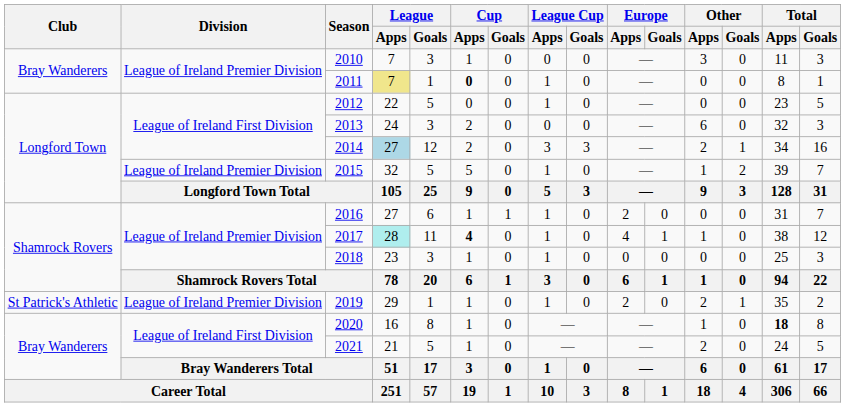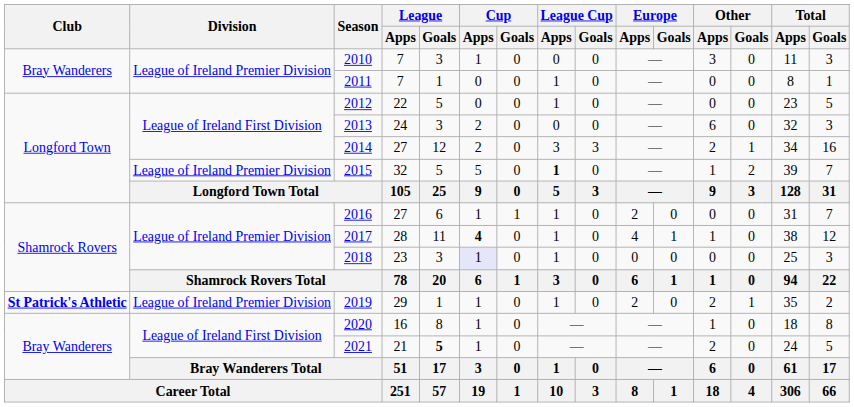(391, 81) khaki background -> (400, 81) no background
(469, 81) bold -> (478, 81) normal
(391, 147) lightblue background -> (400, 147) no background
(547, 170) normal -> (556, 170) bold
(391, 236) paleturquoise background -> (400, 236) no background
(469, 258) no background -> (478, 258) lavender background
(63, 302) normal -> (67, 302) bold
(781, 324) bold -> (790, 324) normal
(430, 346) normal -> (439, 346) bold
